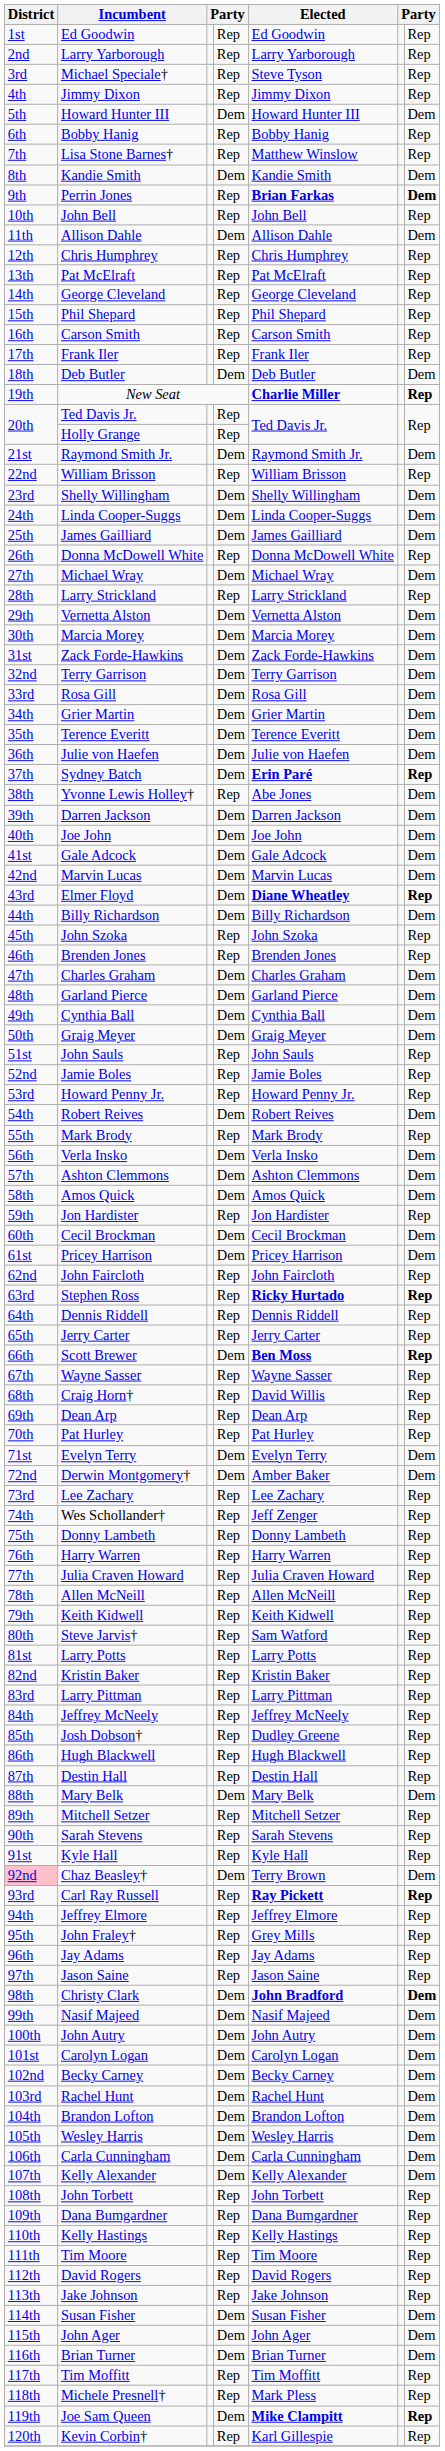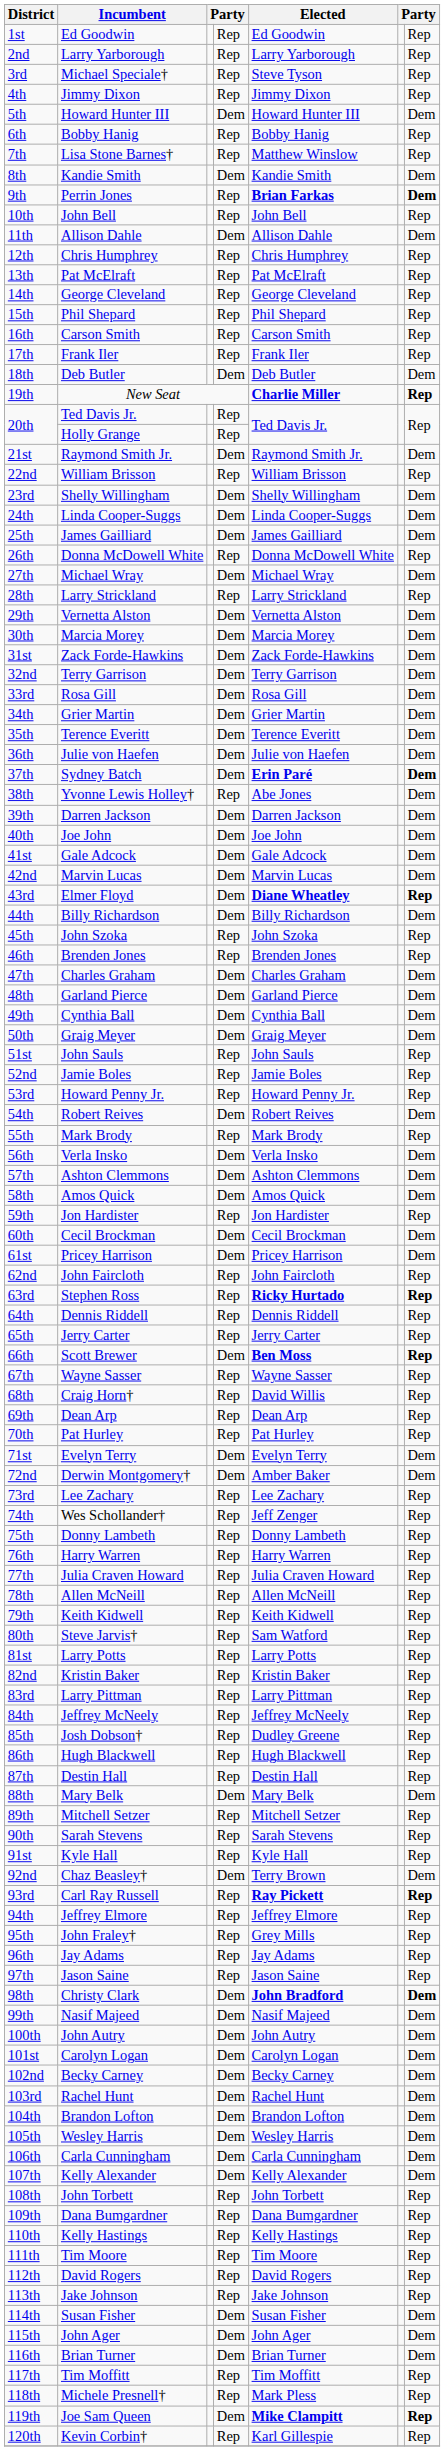(420, 775) Rep -> (422, 775) Dem
(22, 1875) pink background -> (22, 1875) no background
